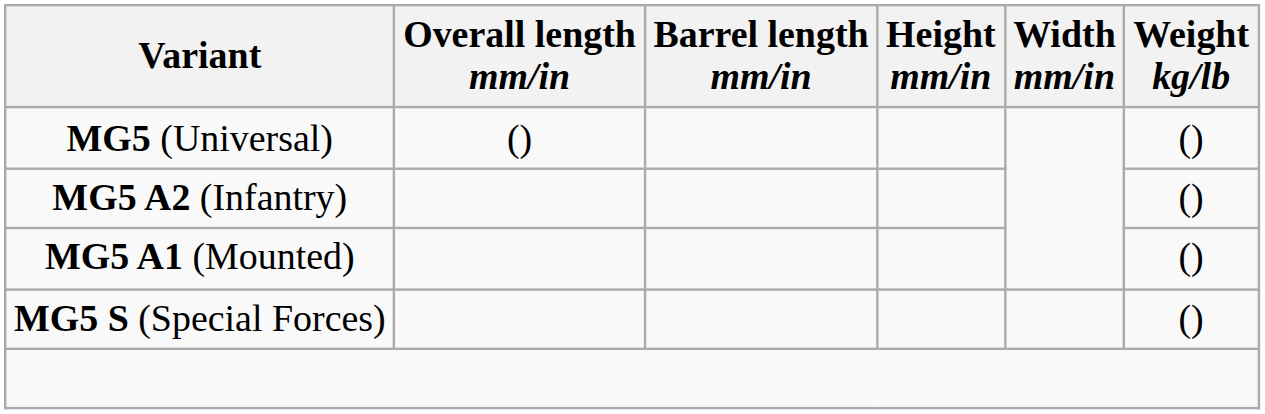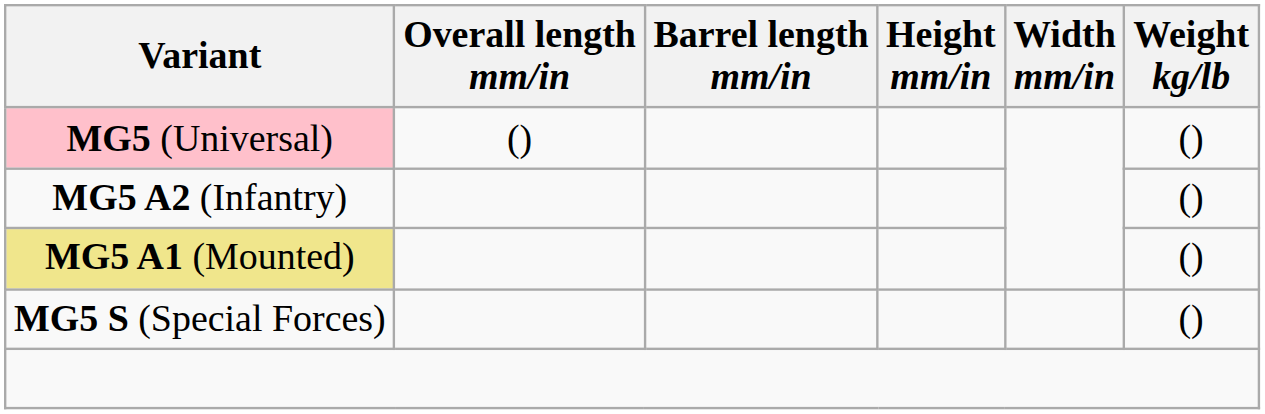(200, 137) no background -> (200, 137) pink background
(200, 257) no background -> (200, 257) khaki background
